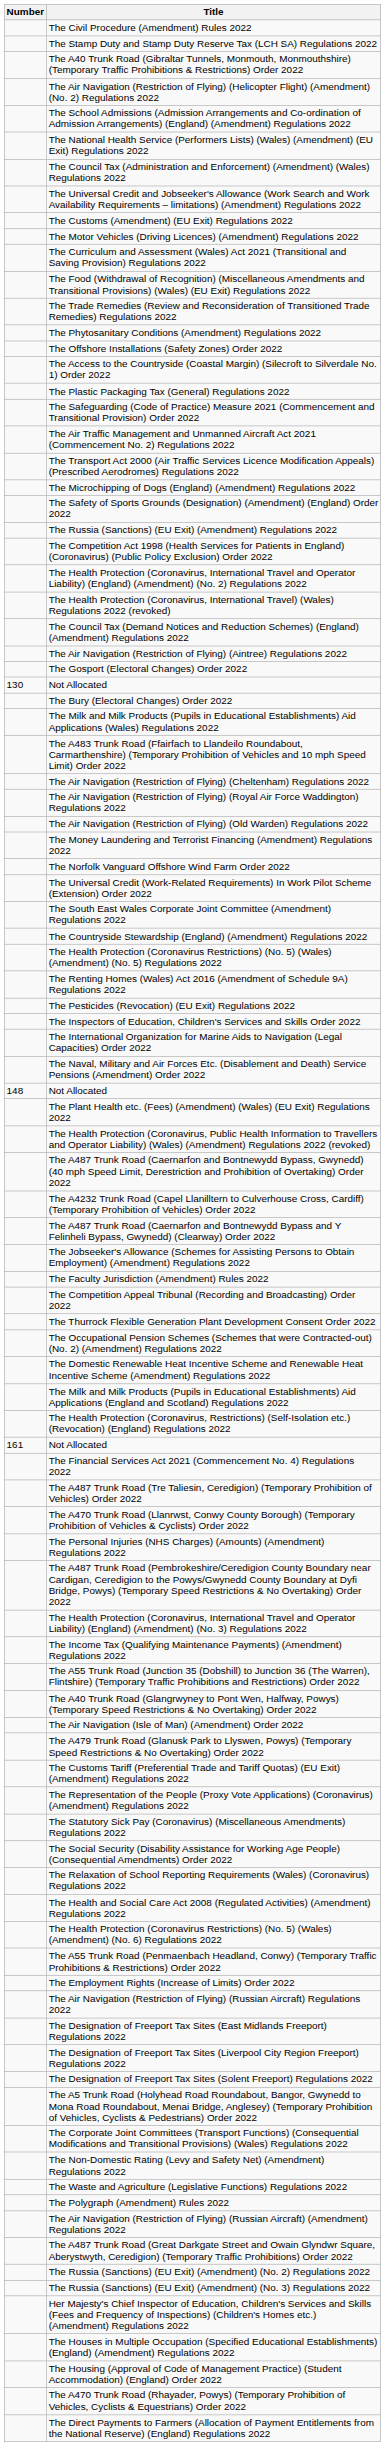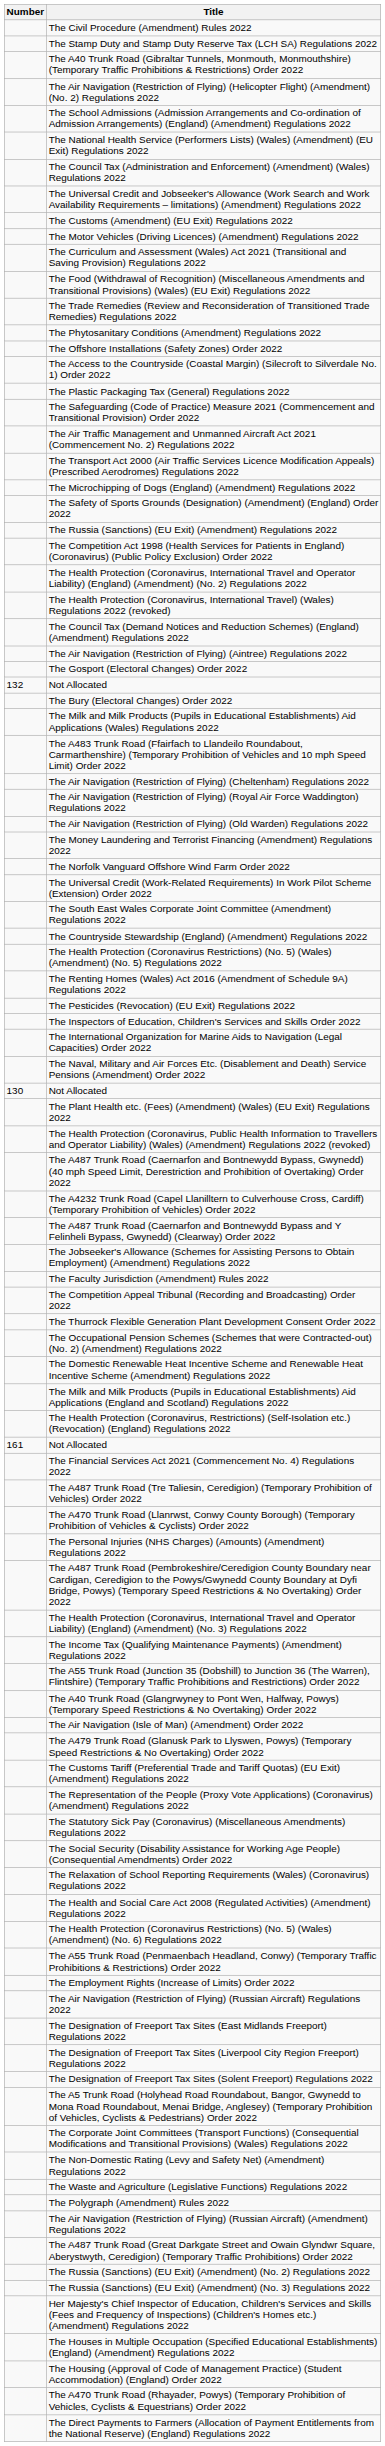(15, 685) 130 -> (15, 685) 132
(15, 1091) 148 -> (15, 1091) 130
